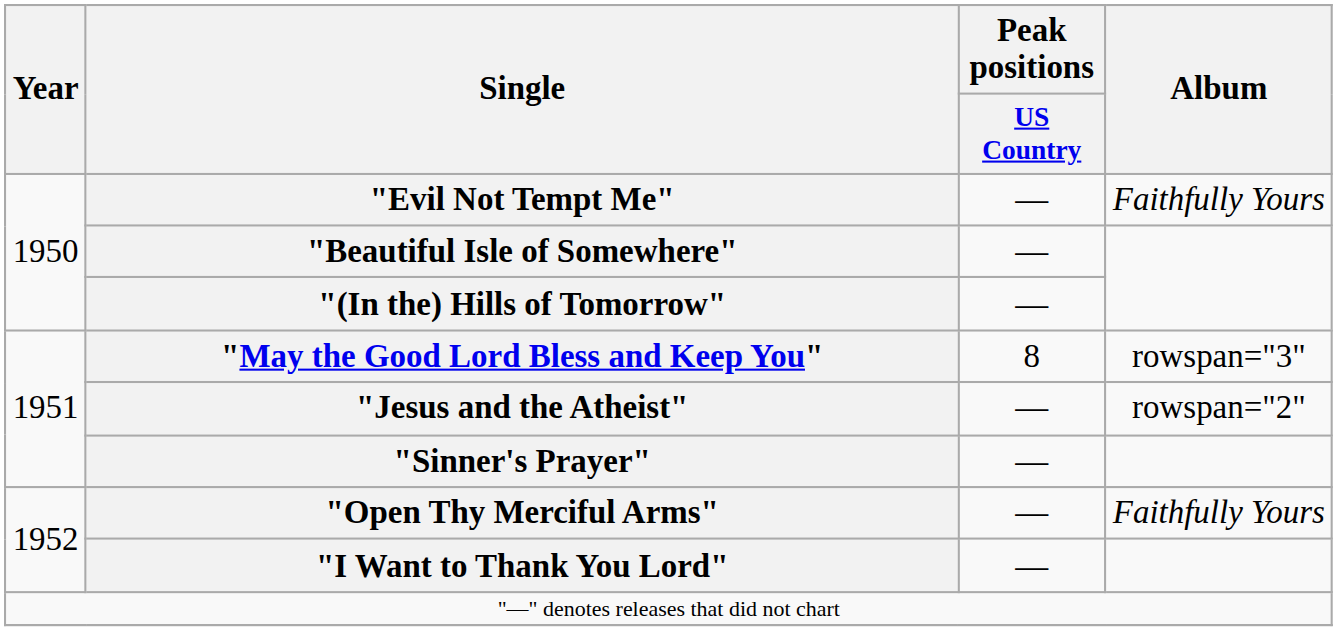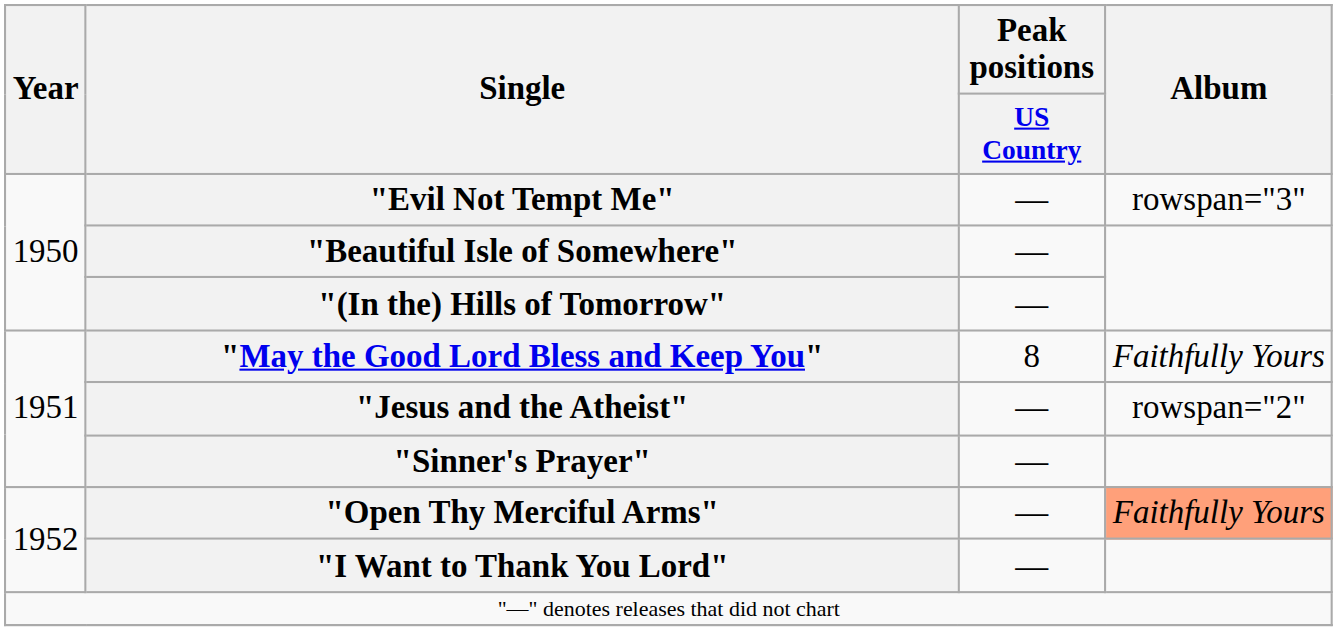(1219, 198) Faithfully Yours -> (1219, 198) rowspan="3"
(1219, 355) rowspan="3" -> (1219, 355) Faithfully Yours
(1219, 512) no background -> (1219, 512) lightsalmon background
